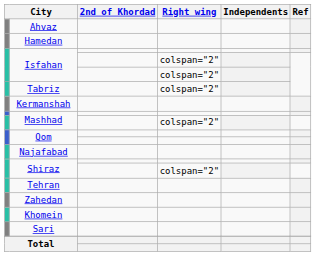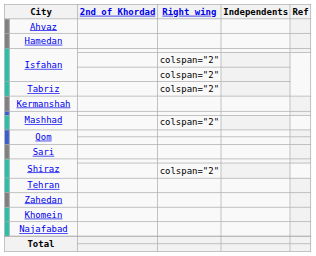rows swapped: (43, 229) <-> (43, 152)
